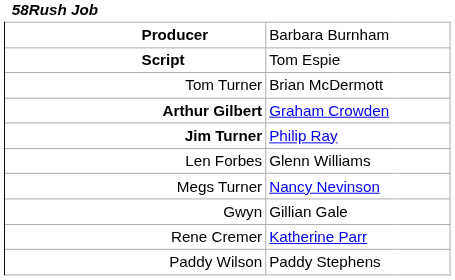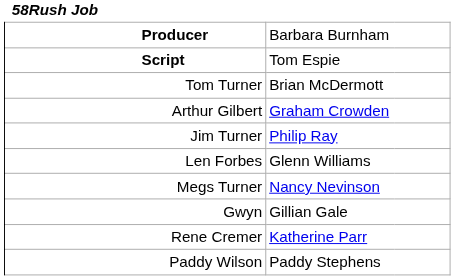(212, 111) bold -> (217, 111) normal
(223, 136) bold -> (226, 136) normal
